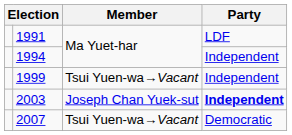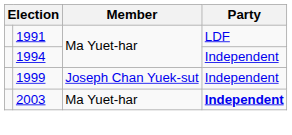(132, 78) Tsui Yuen-wa→Vacant -> (132, 78) Joseph Chan Yuek-sut
(132, 99) Joseph Chan Yuek-sut -> (101, 99) Ma Yuet-har
- row: (31, 120)
